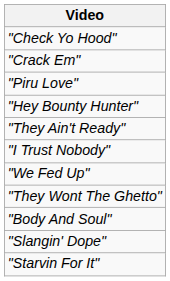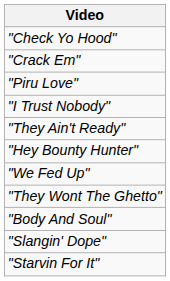(73, 106) "Hey Bounty Hunter" -> (59, 106) "I Trust Nobody"
(59, 151) "I Trust Nobody" -> (73, 151) "Hey Bounty Hunter"
